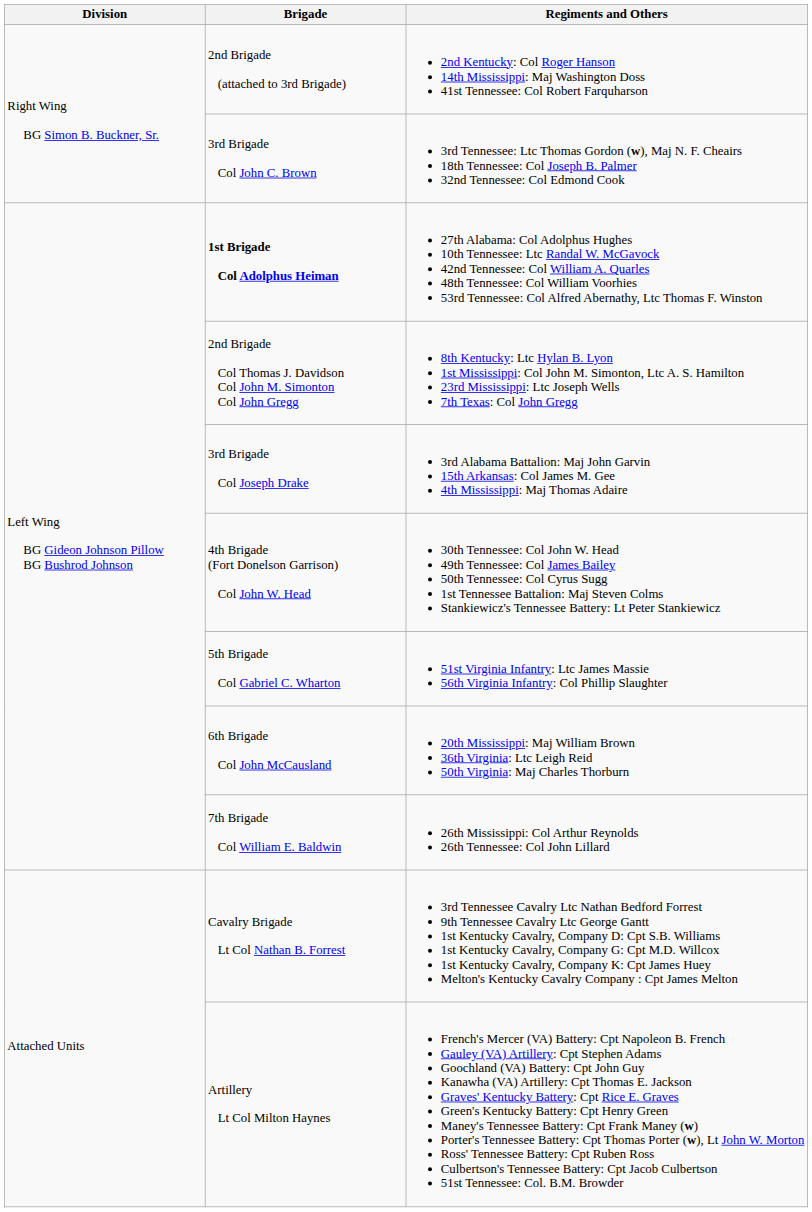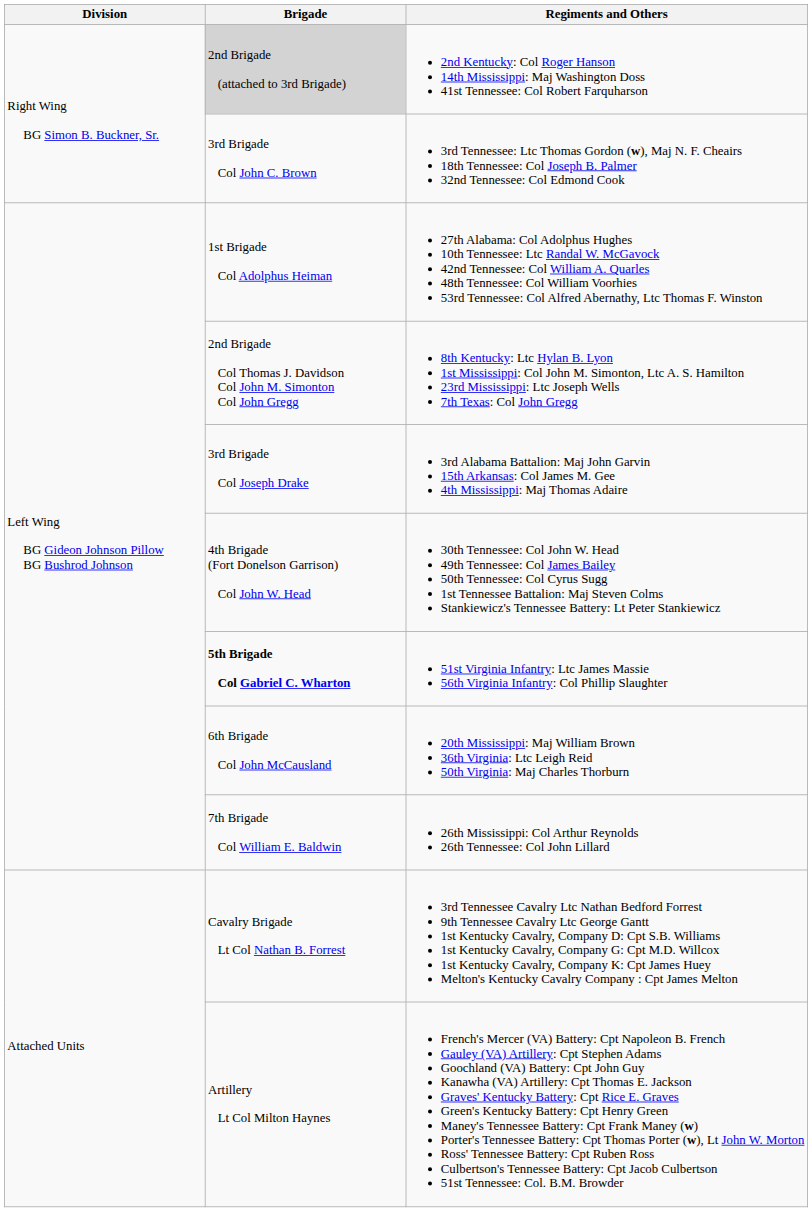(277, 69) no background -> (277, 69) lightgrey background
(273, 261) bold -> (270, 261) normal
(274, 668) normal -> (279, 668) bold
